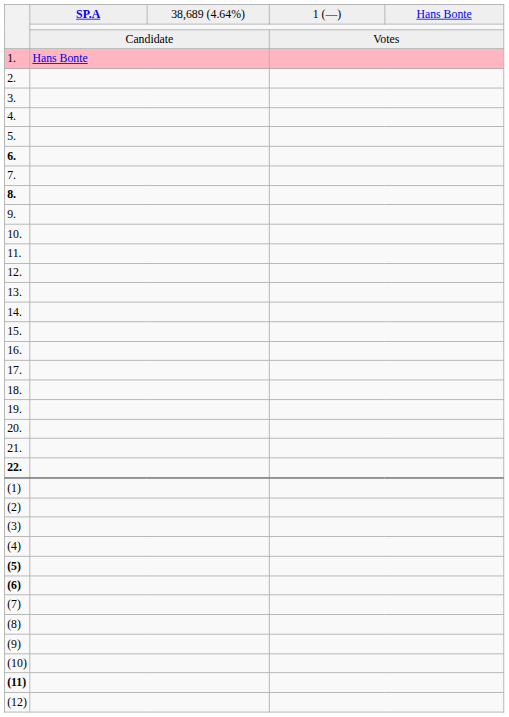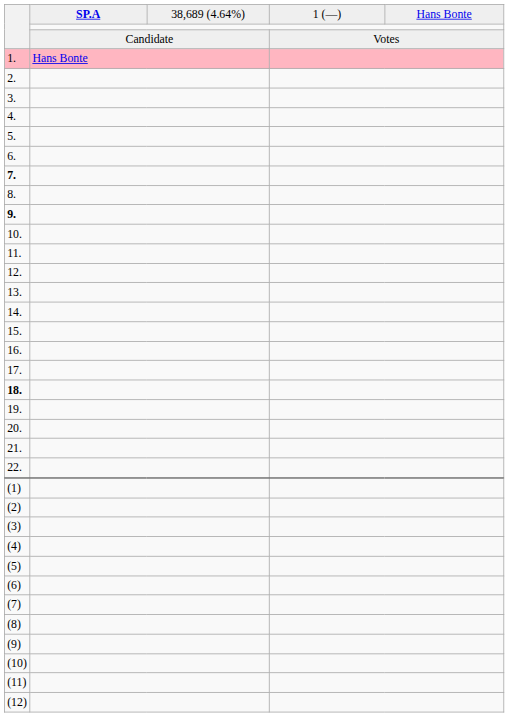(12, 156) bold -> (12, 156) normal
(12, 175) normal -> (12, 175) bold
(12, 195) bold -> (12, 195) normal
(12, 214) normal -> (12, 214) bold
(15, 390) normal -> (15, 390) bold
(15, 468) bold -> (15, 468) normal
(14, 566) bold -> (14, 566) normal
(14, 585) bold -> (14, 585) normal
(17, 683) bold -> (17, 683) normal
